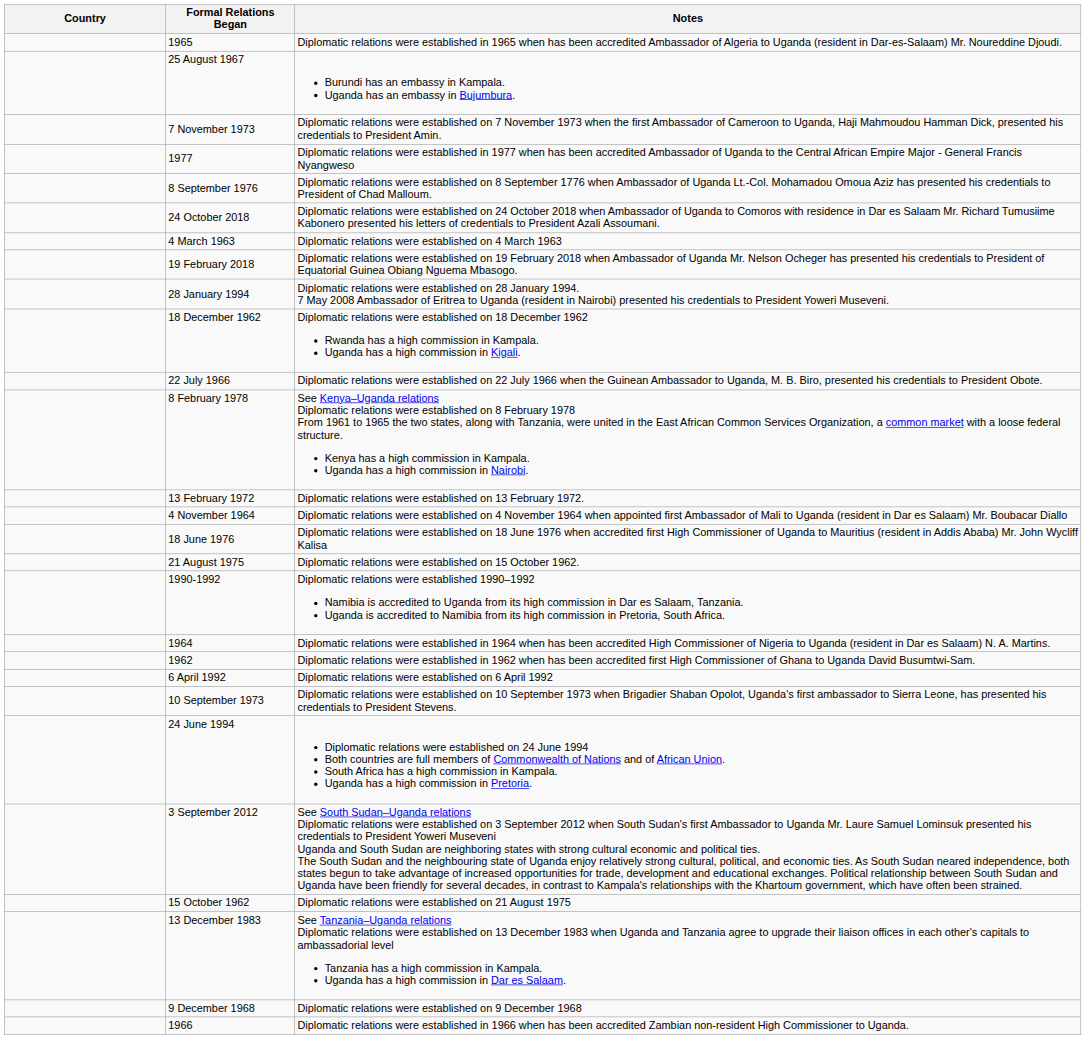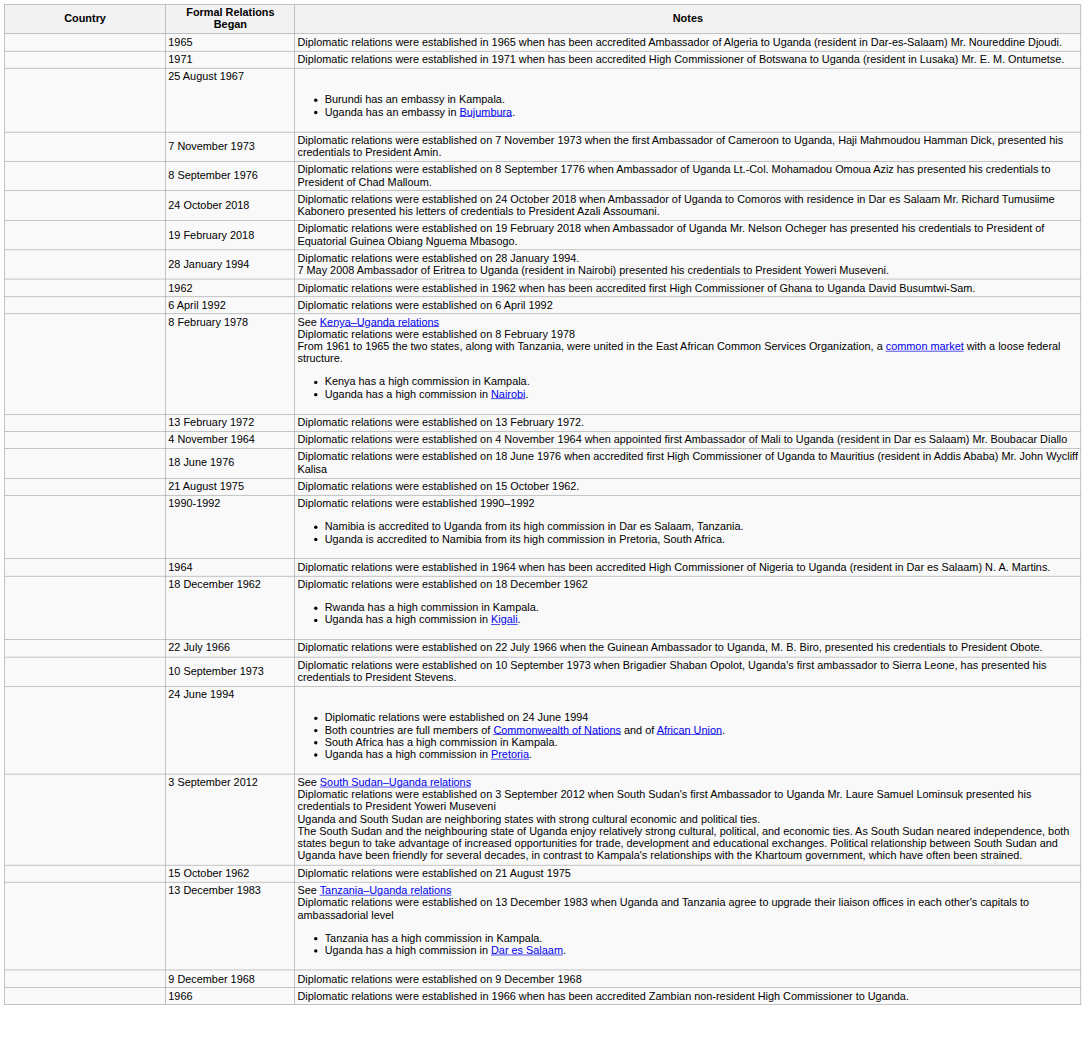+ row: (180, 59)
- row: (180, 158)
- row: (202, 241)
rows swapped: (180, 660) <-> (215, 317)
rows swapped: (199, 381) <-> (197, 677)
